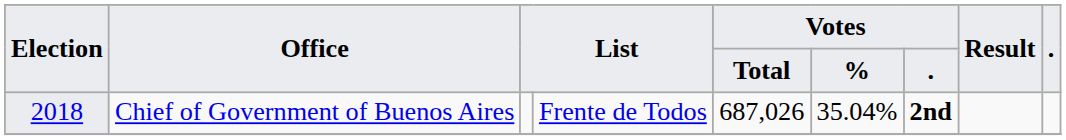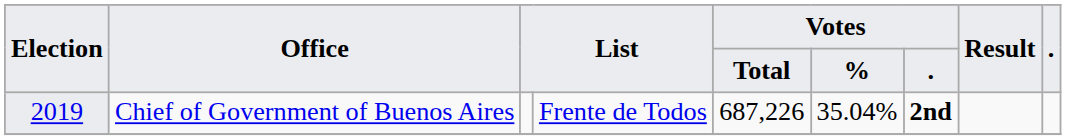(57, 112) 2018 -> (57, 112) 2019
(762, 112) 687,026 -> (762, 112) 687,226
